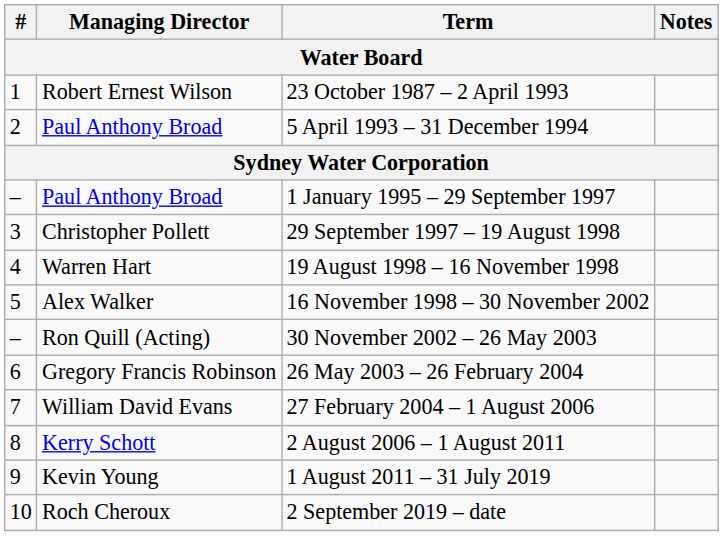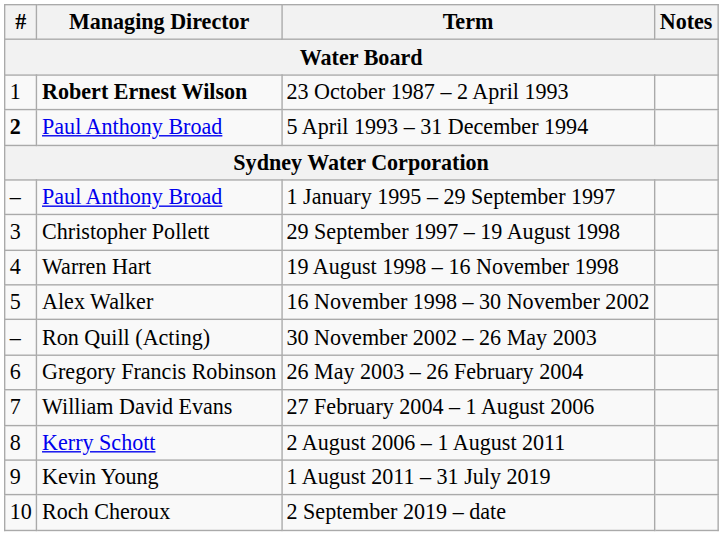(137, 92) normal -> (145, 92) bold
(15, 127) normal -> (15, 127) bold
